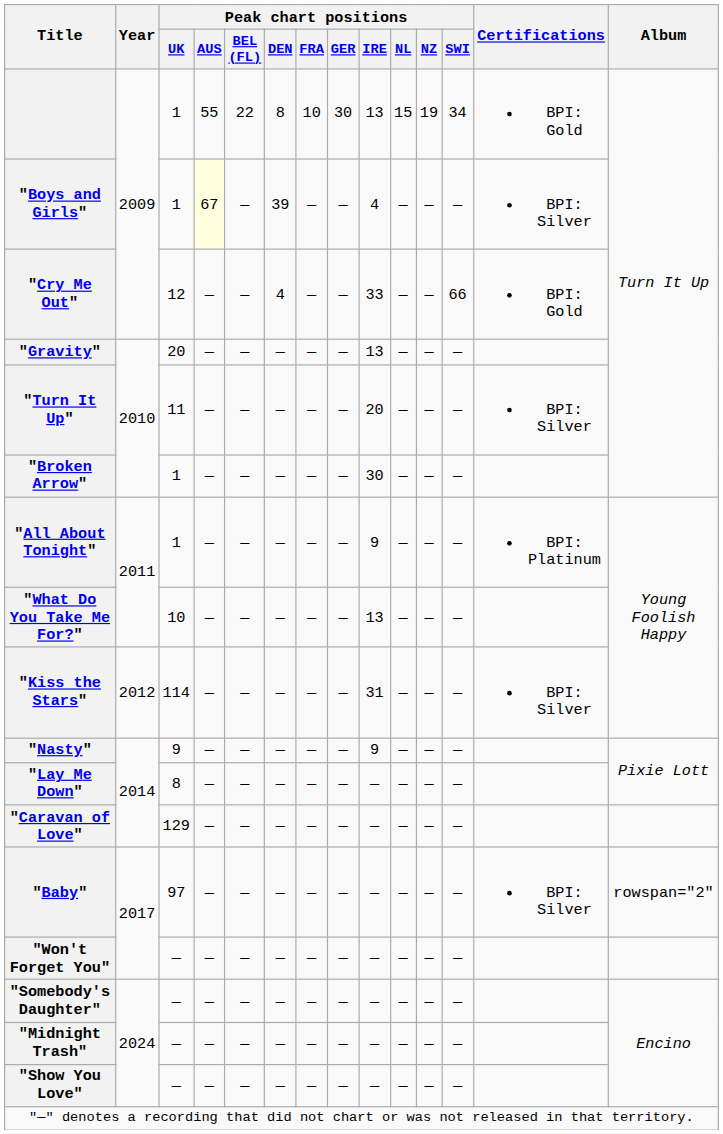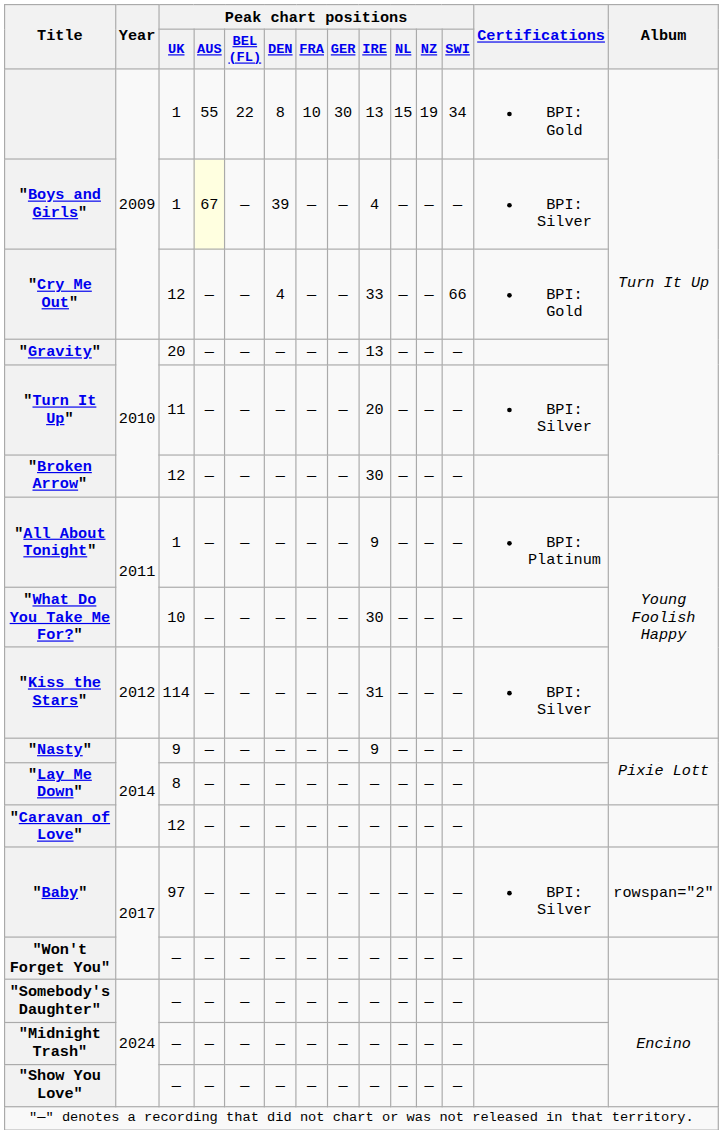(176, 476) 1 -> (176, 476) 12
(375, 617) 13 -> (375, 617) 30
(176, 826) 129 -> (176, 826) 12
